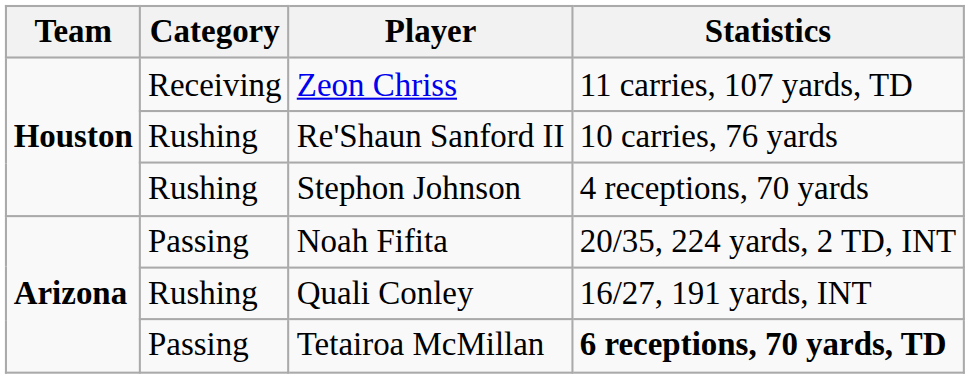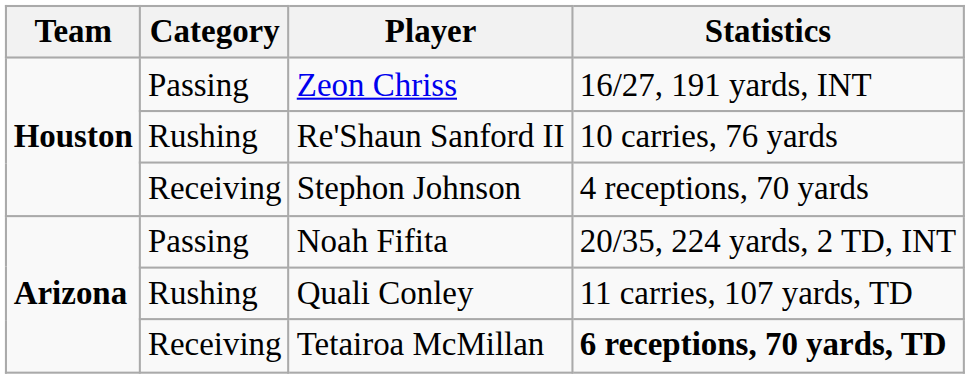(215, 83) Receiving -> (198, 83) Passing
(746, 83) 11 carries, 107 yards, TD -> (726, 83) 16/27, 191 yards, INT
(203, 188) Rushing -> (215, 188) Receiving
(726, 292) 16/27, 191 yards, INT -> (746, 292) 11 carries, 107 yards, TD
(198, 345) Passing -> (215, 345) Receiving
